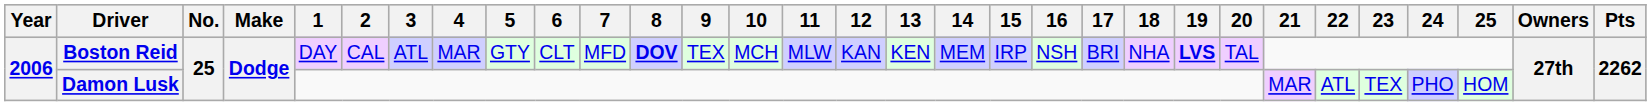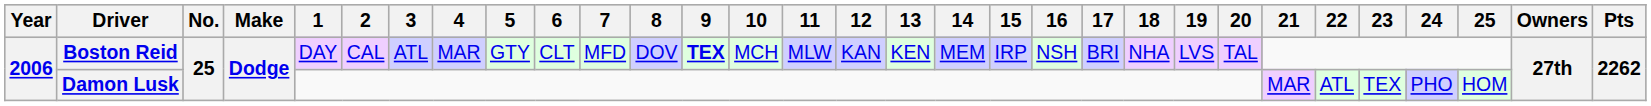(657, 53) bold -> (657, 53) normal
(706, 53) normal -> (706, 53) bold
(1197, 53) bold -> (1197, 53) normal
